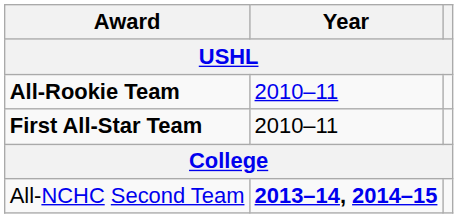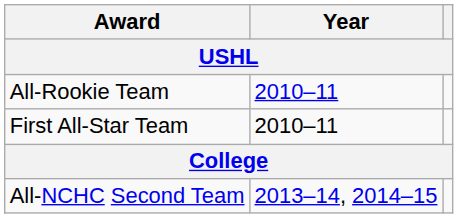(95, 91) bold -> (89, 91) normal
(106, 126) bold -> (99, 126) normal
(346, 195) bold -> (346, 195) normal
